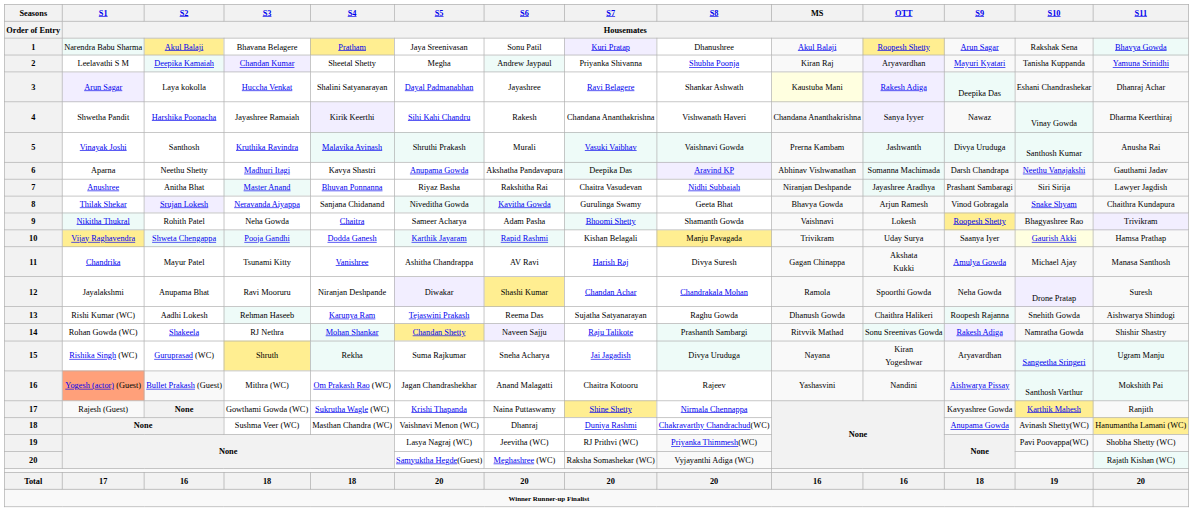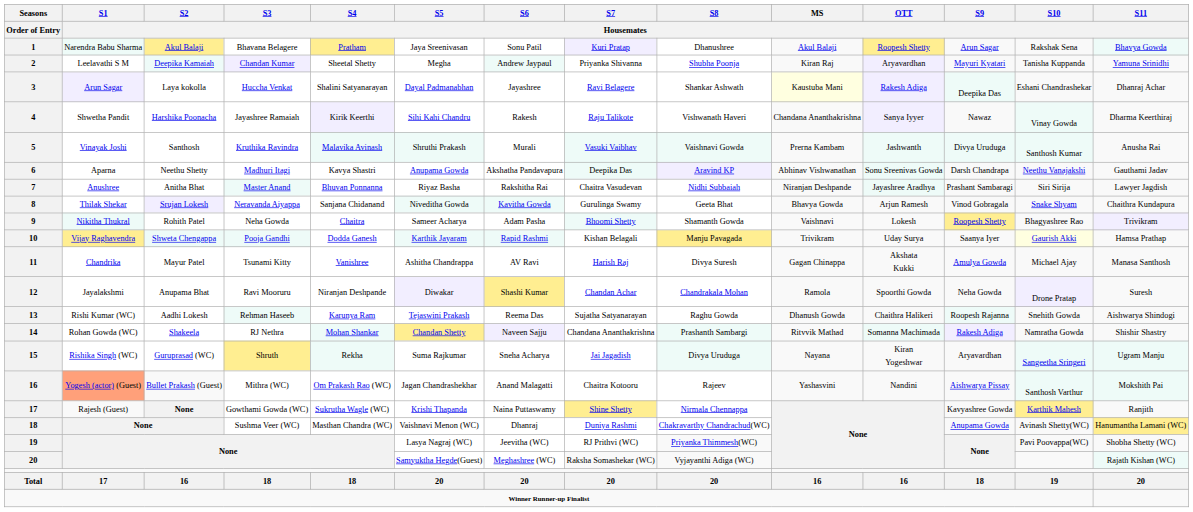(611, 117) Chandana Ananthakrishna -> (611, 117) Raju Talikote
(904, 170) Somanna Machimada -> (904, 170) Sonu Sreenivas Gowda
(611, 332) Raju Talikote -> (611, 332) Chandana Ananthakrishna
(904, 332) Sonu Sreenivas Gowda -> (904, 332) Somanna Machimada
